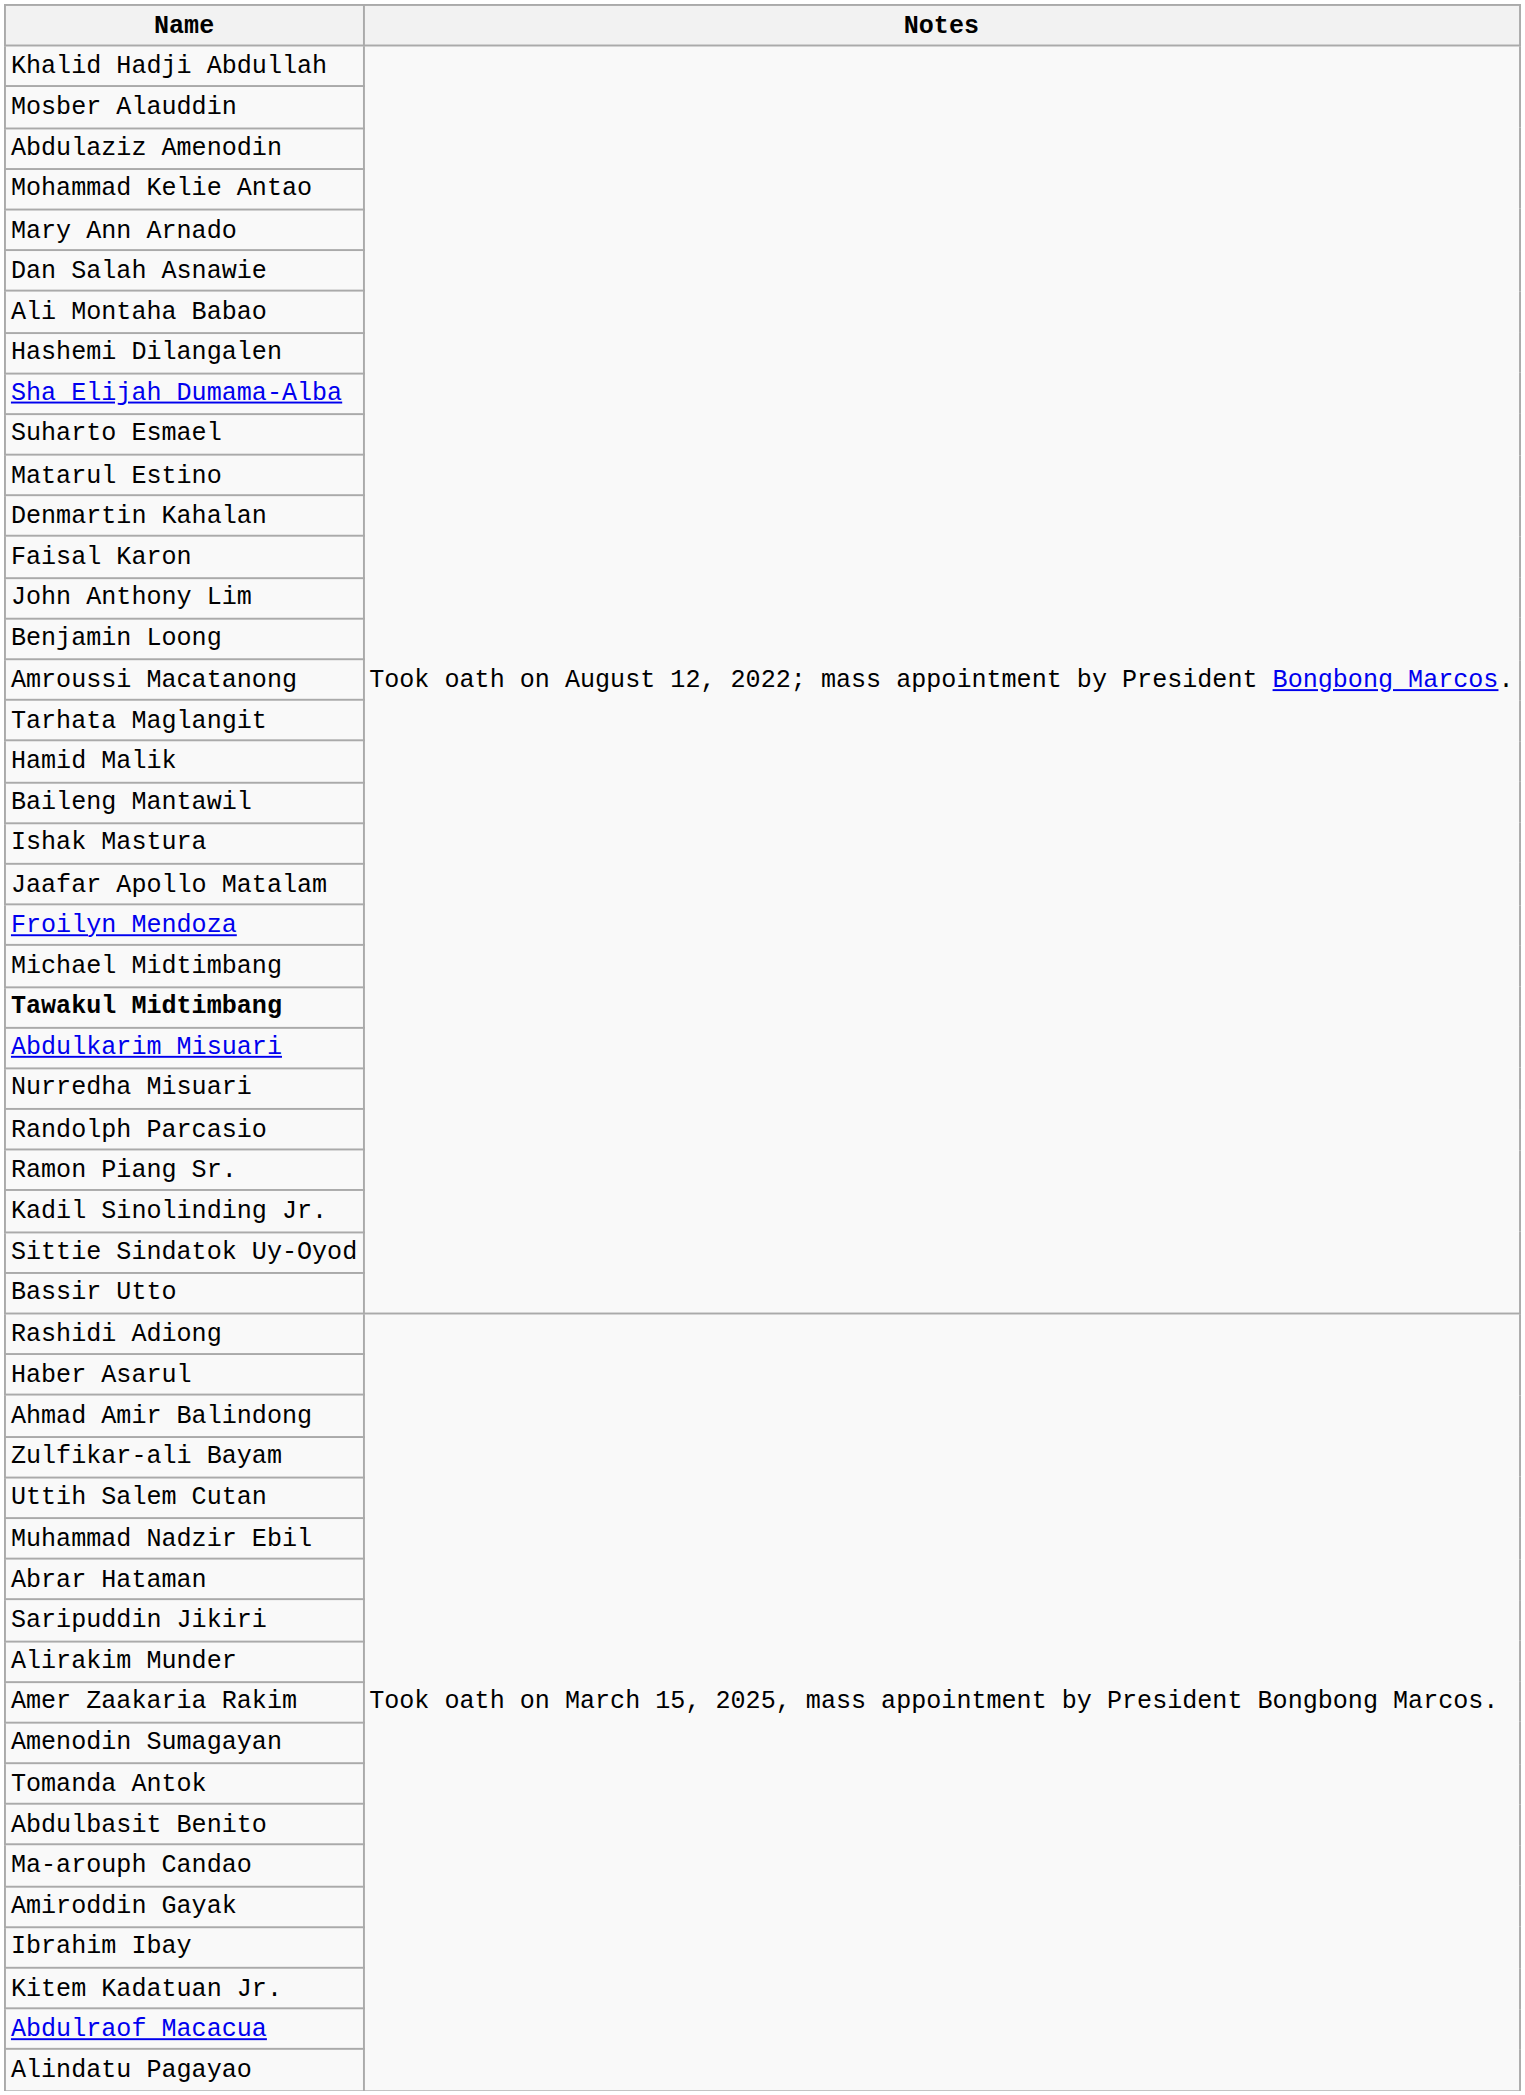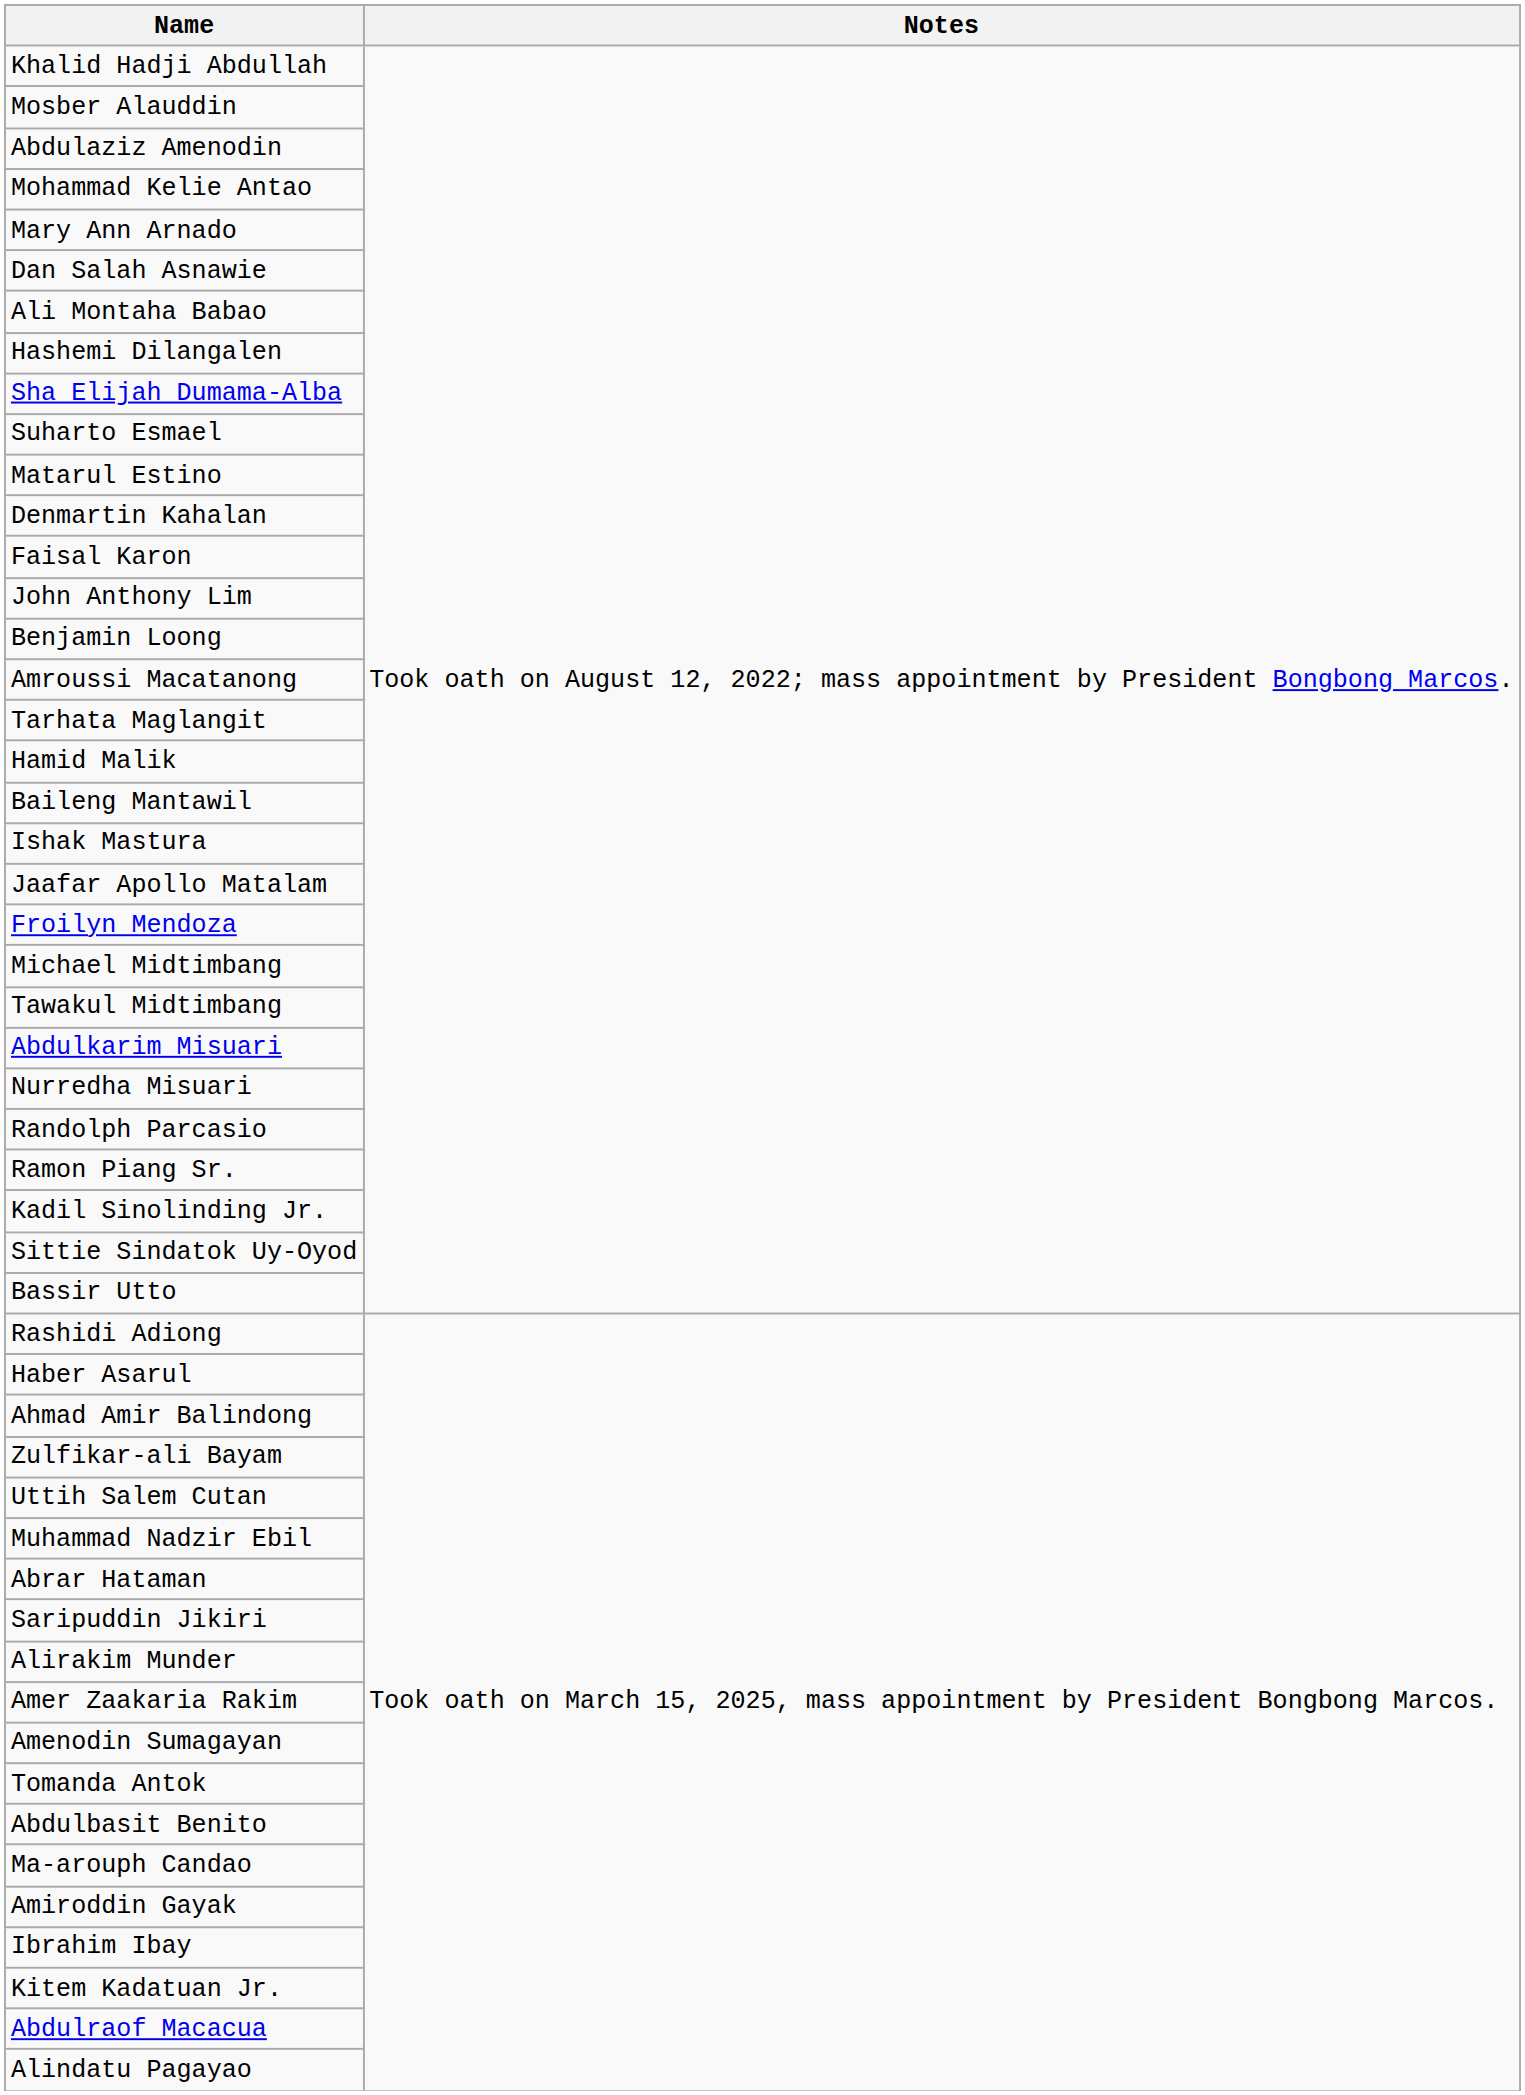(146, 1007) bold -> (146, 1007) normal
